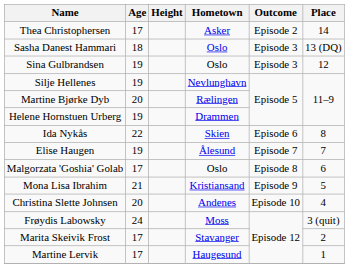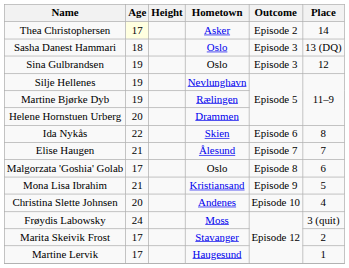(137, 30) no background -> (137, 30) lightyellow background
(137, 99) 20 -> (137, 99) 19
(137, 116) 19 -> (137, 116) 20
(137, 151) 19 -> (137, 151) 21
